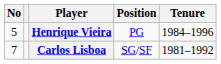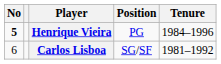(14, 31) normal -> (14, 31) bold
(14, 50) 7 -> (14, 50) 6
